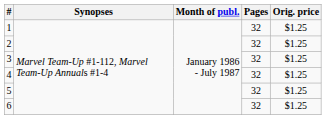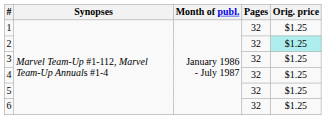(296, 43) no background -> (296, 43) paleturquoise background
